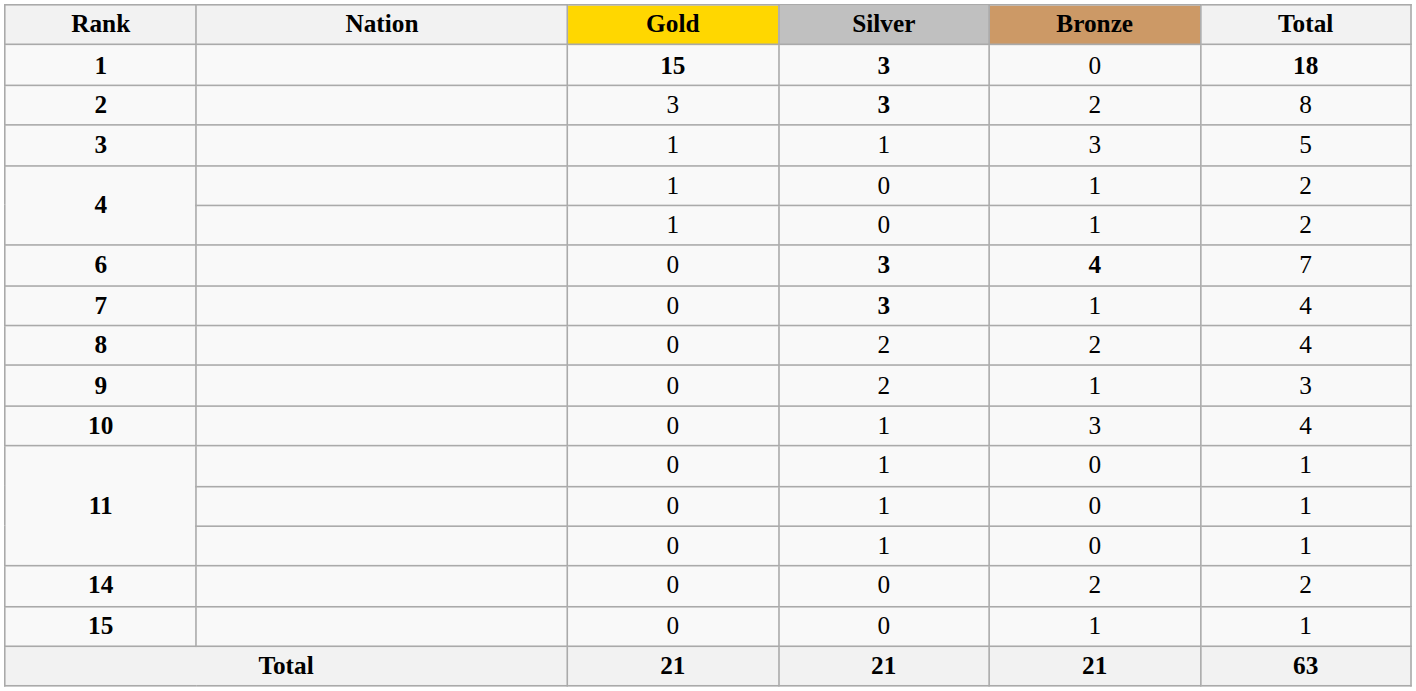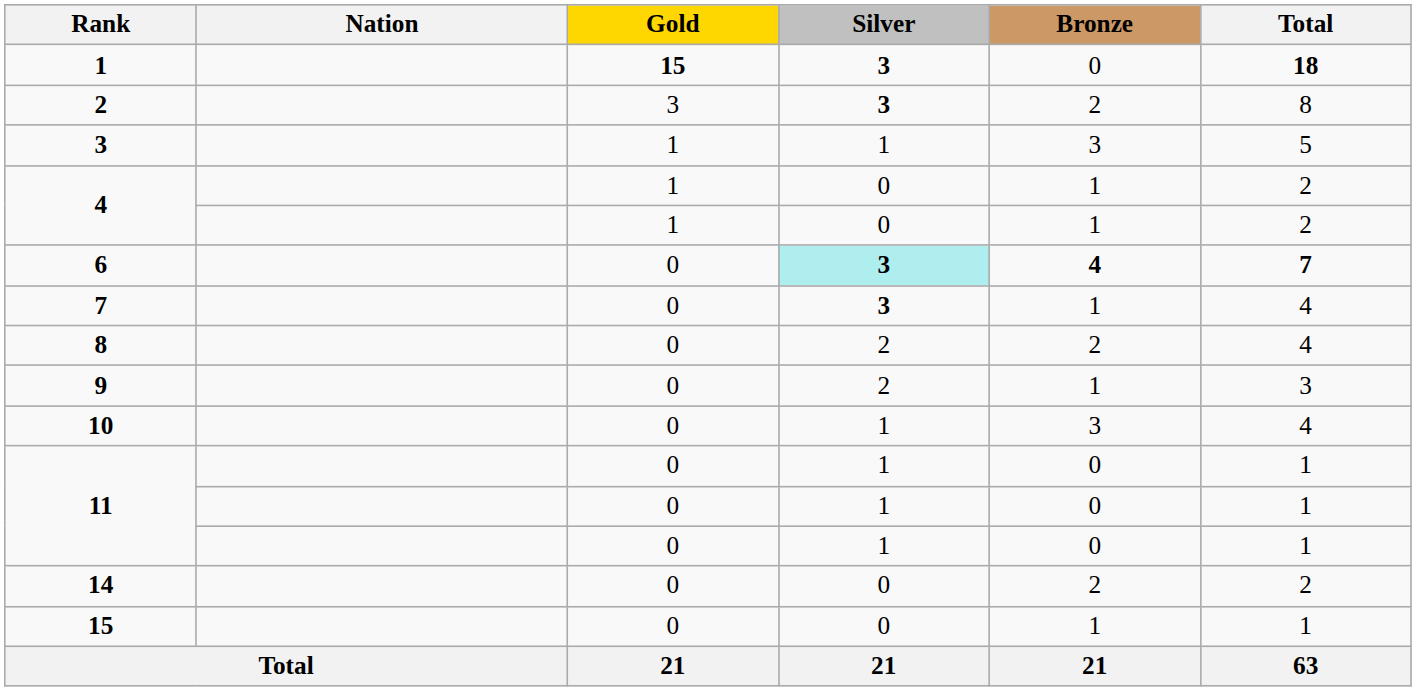(884, 265) no background -> (884, 265) paleturquoise background
(1306, 265) normal -> (1306, 265) bold
